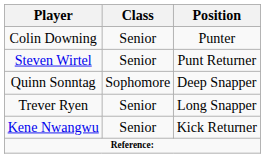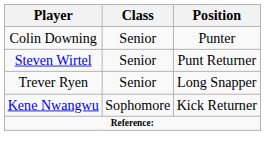- row: (53, 82)
(138, 127) Senior -> (138, 104) Sophomore
